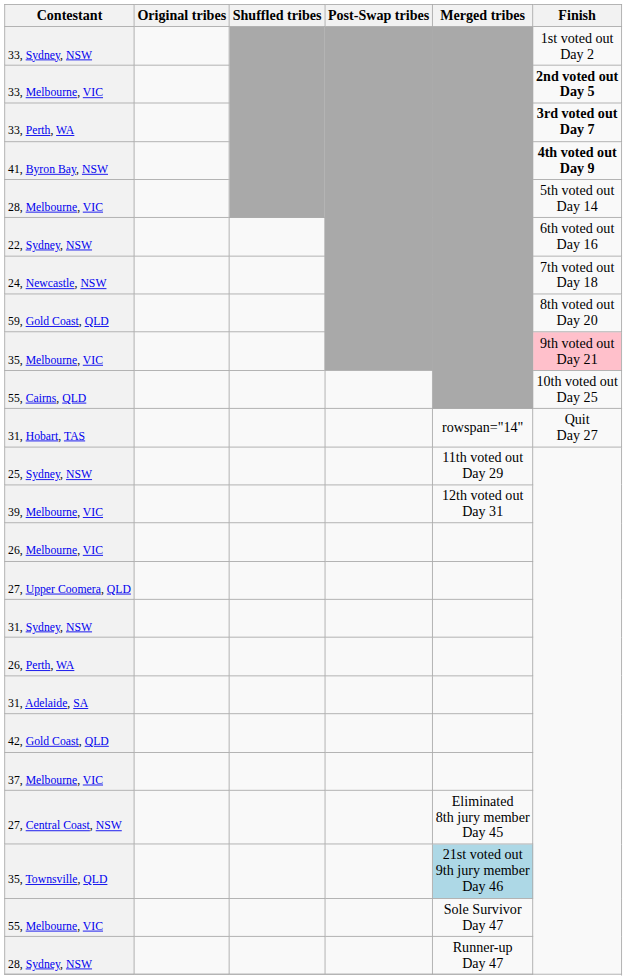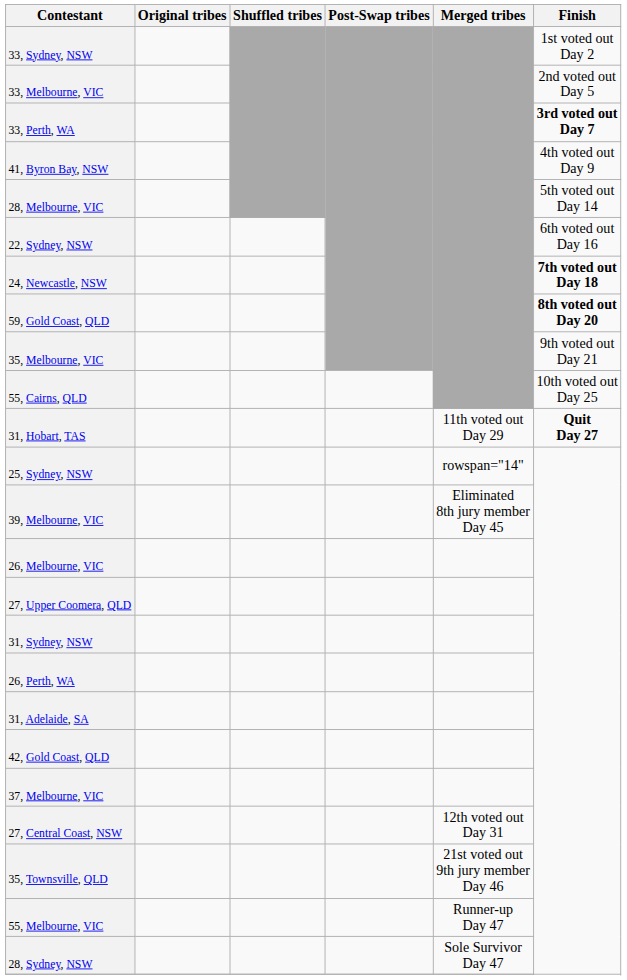(577, 84) bold -> (577, 84) normal
(577, 160) bold -> (577, 160) normal
(577, 274) normal -> (577, 274) bold
(577, 313) normal -> (577, 313) bold
(577, 351) pink background -> (577, 351) no background
(483, 427) rowspan="14" -> (483, 427) 11th voted out Day 29
(577, 427) normal -> (577, 427) bold
(483, 465) 11th voted out Day 29 -> (483, 465) rowspan="14"
(483, 503) 12th voted out Day 31 -> (483, 511) Eliminated 8th jury member Day 45
(483, 817) Eliminated 8th jury member Day 45 -> (483, 825) 12th voted out Day 31
(483, 871) lightblue background -> (483, 871) no background
(483, 917) Sole Survivor Day 47 -> (483, 917) Runner-up Day 47
(483, 955) Runner-up Day 47 -> (483, 955) Sole Survivor Day 47
